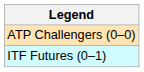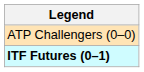(57, 55) normal -> (59, 55) bold
